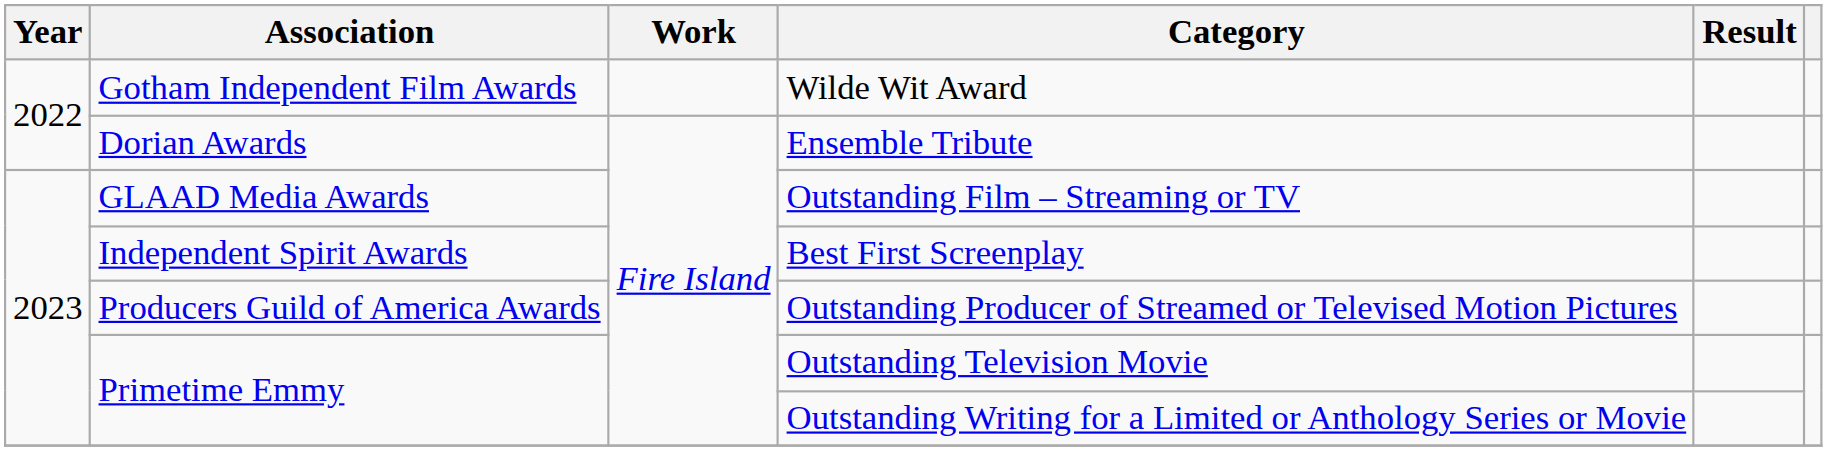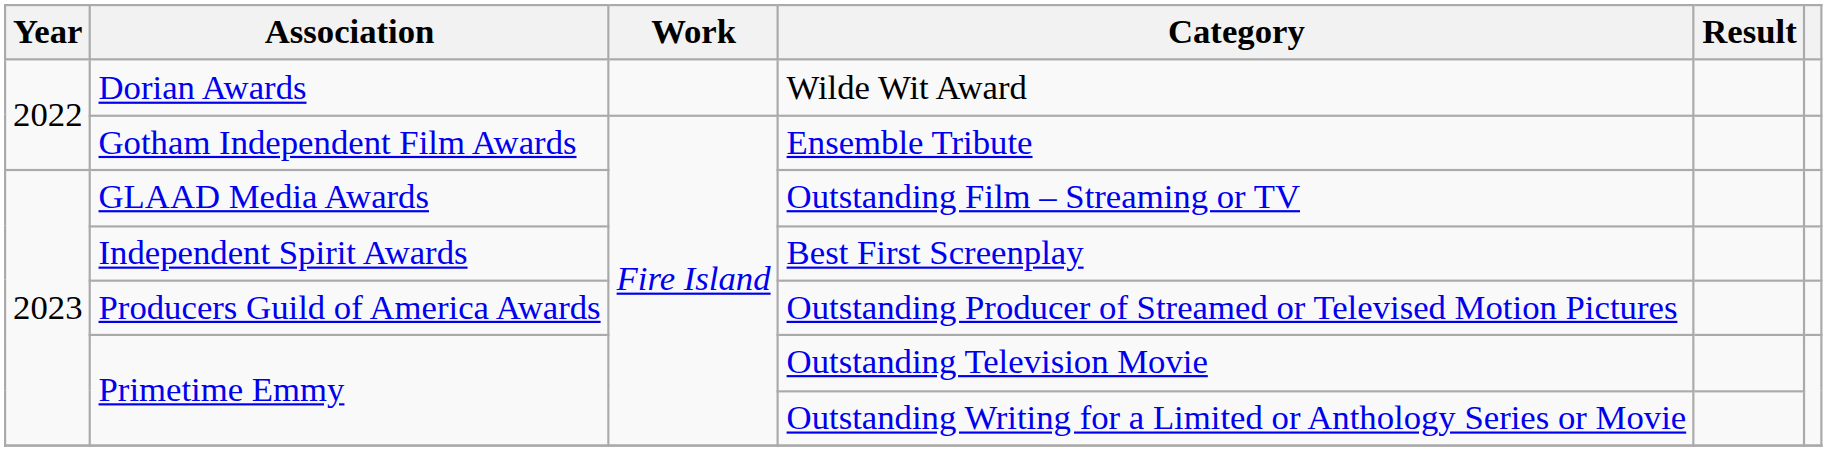(338, 87) Gotham Independent Film Awards -> (203, 87) Dorian Awards
(203, 142) Dorian Awards -> (338, 142) Gotham Independent Film Awards
